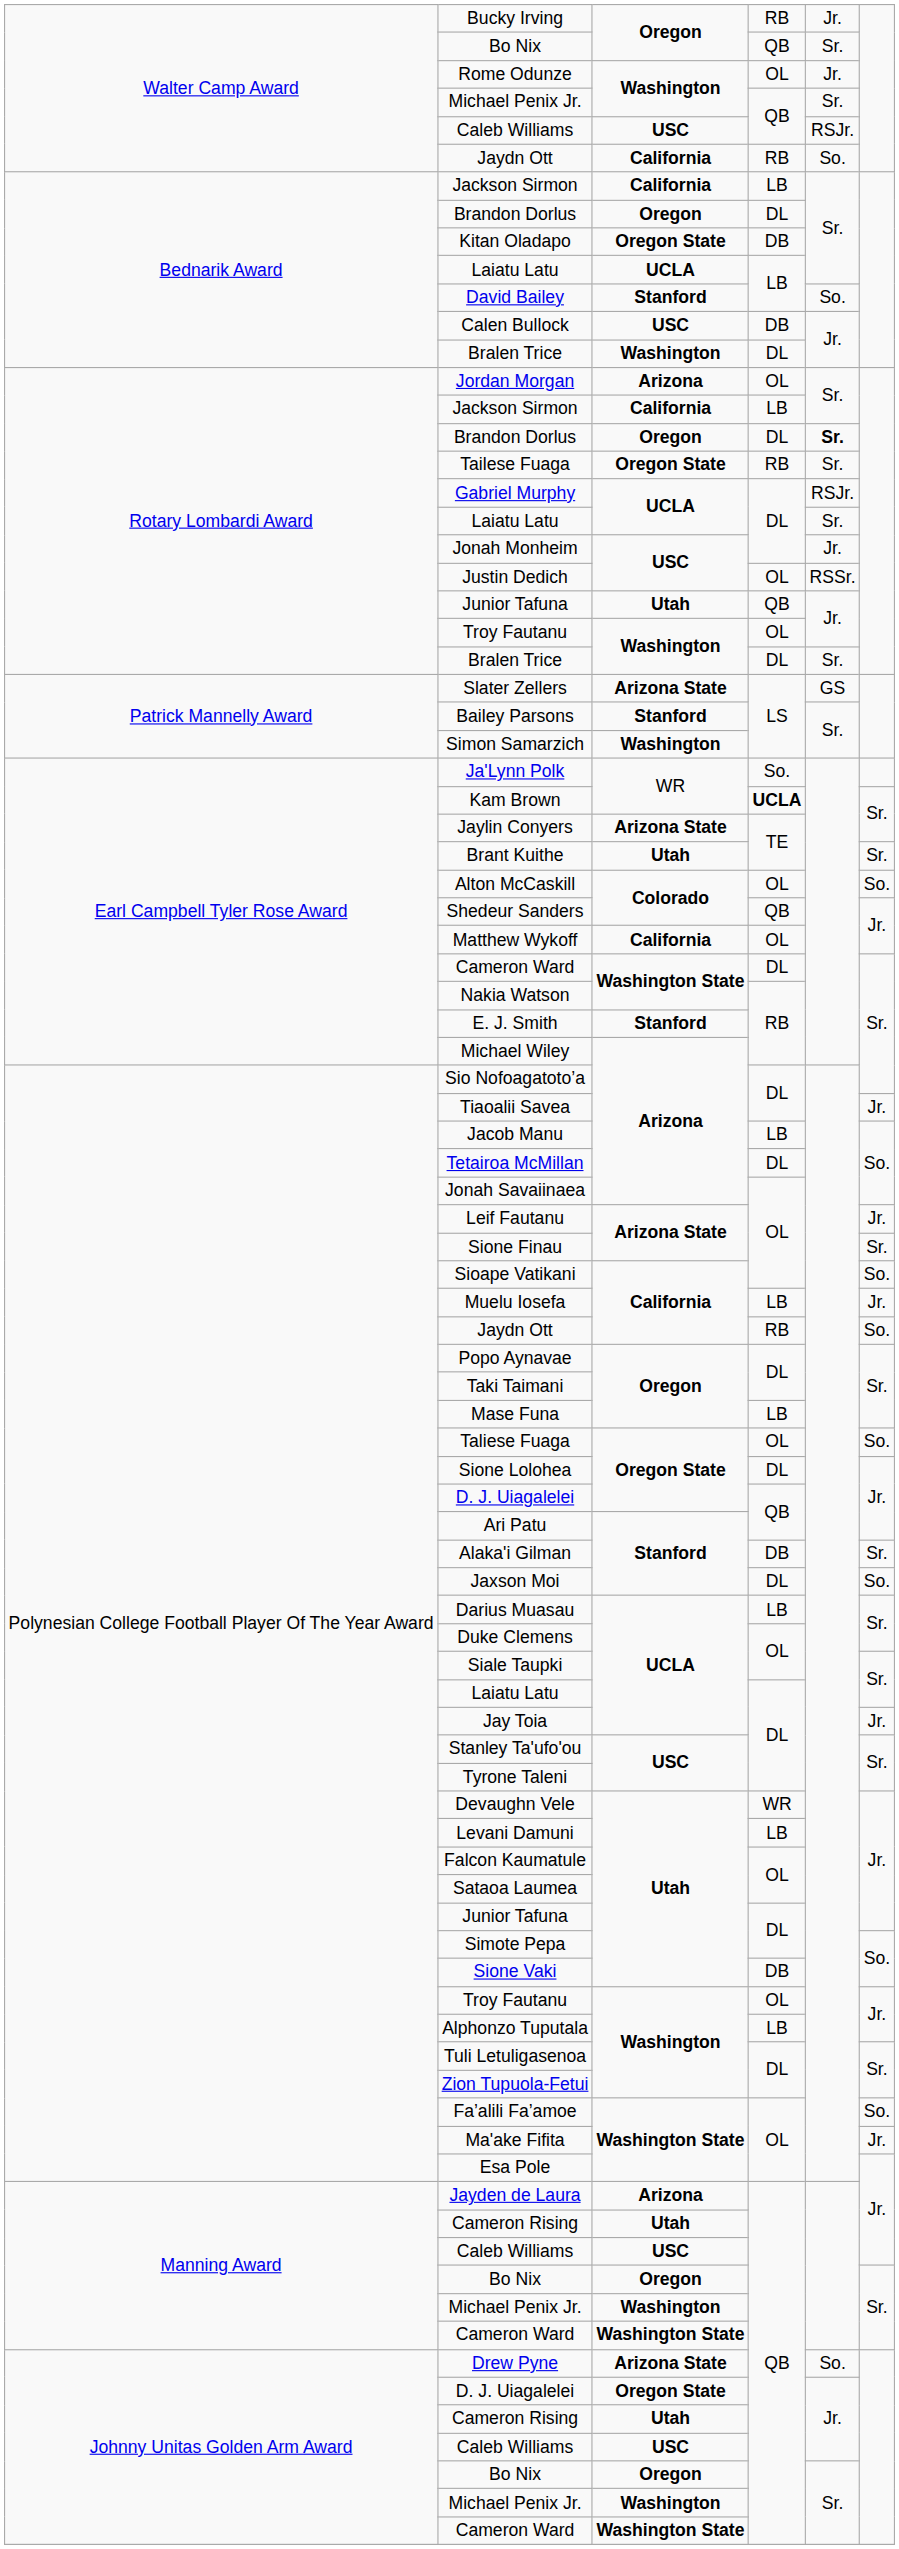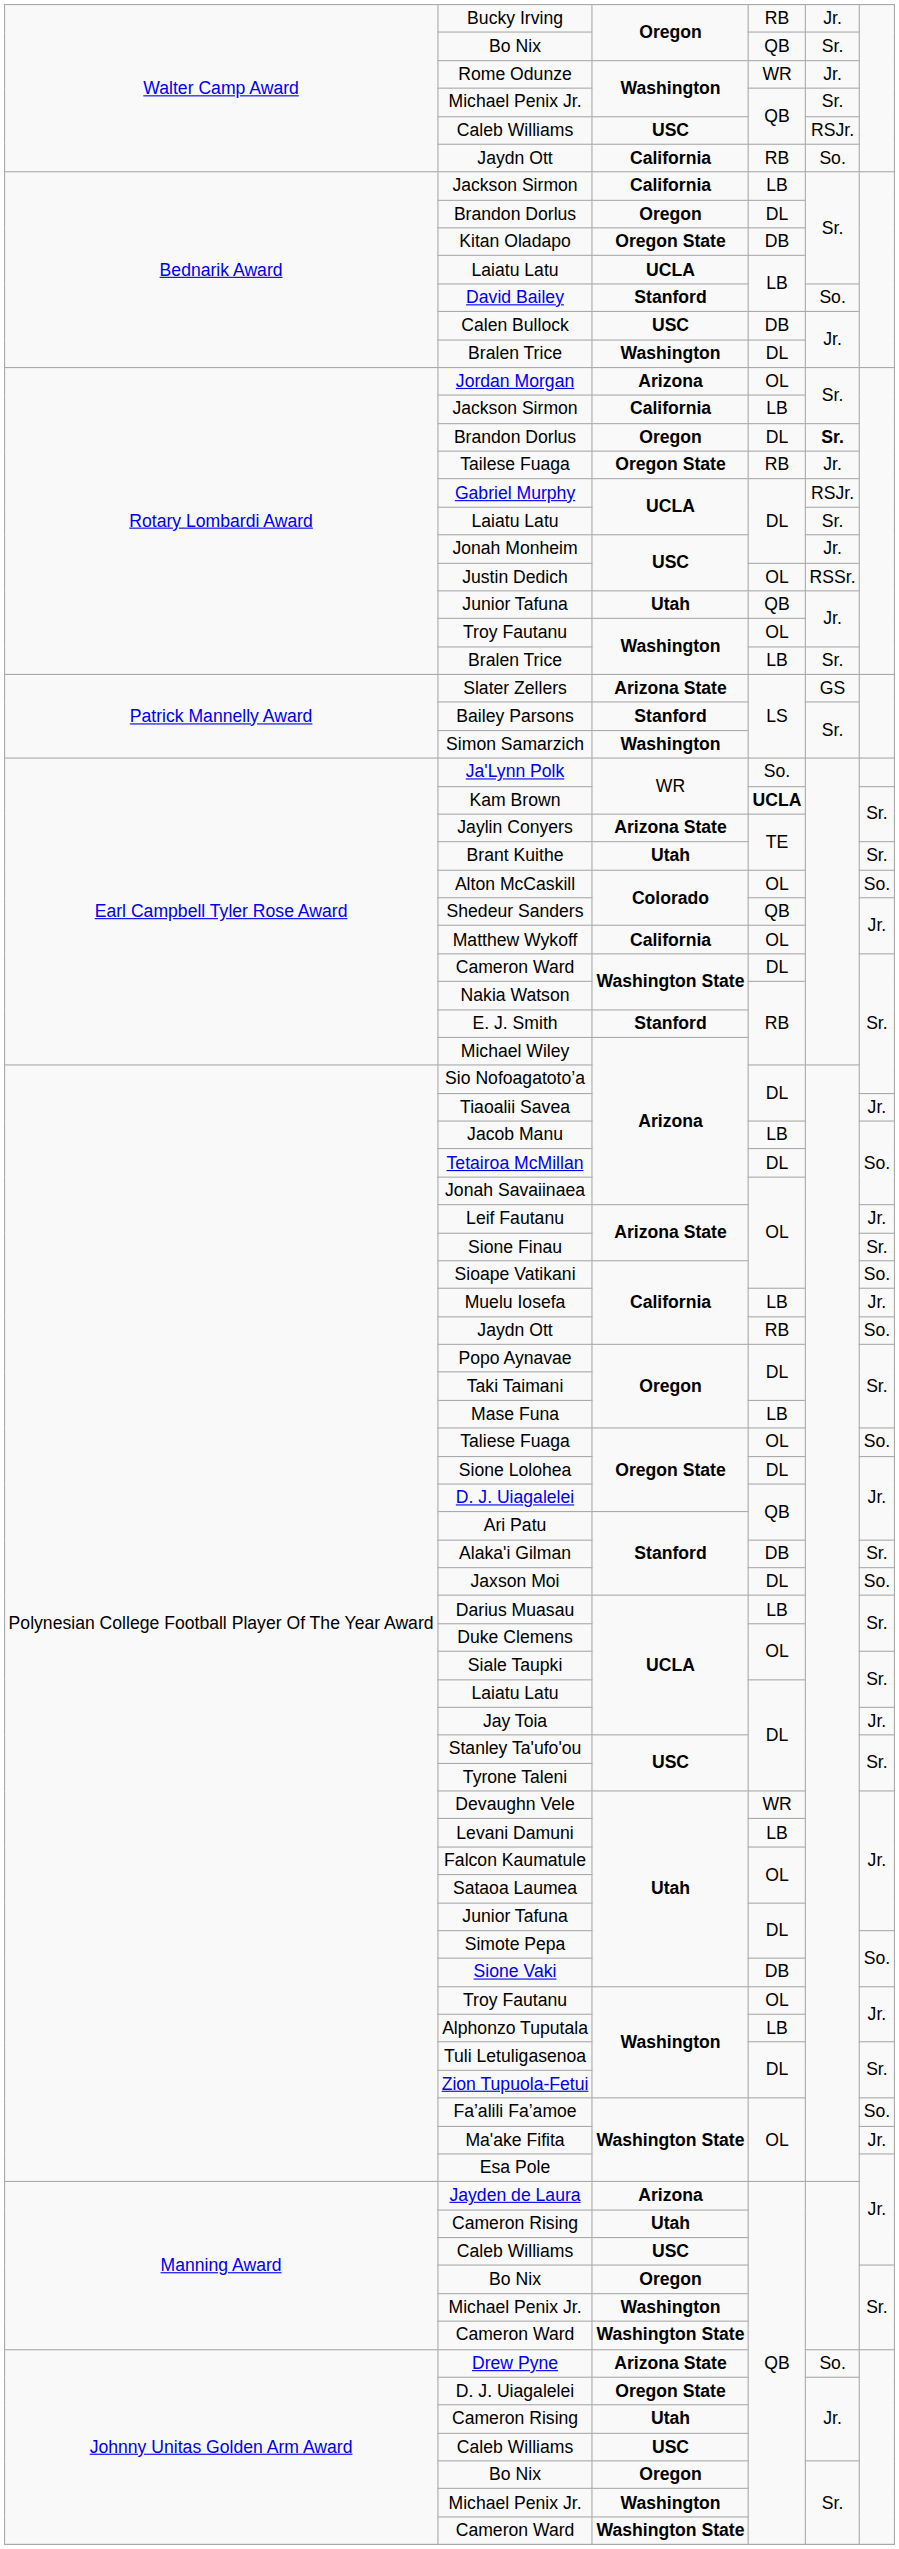(777, 74) OL -> (777, 74) WR
(833, 465) Sr. -> (833, 465) Jr.
(777, 660) DL -> (777, 660) LB
